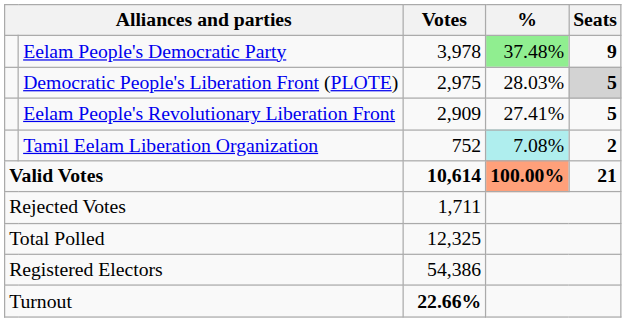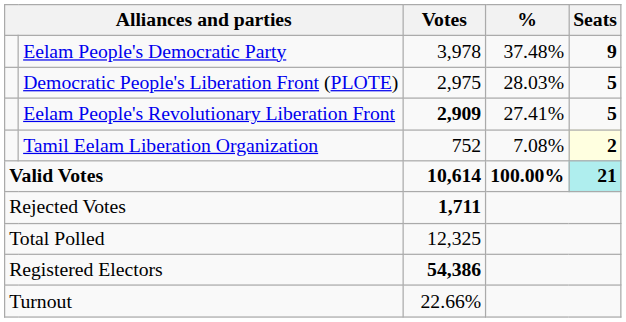(534, 51) lightgreen background -> (534, 51) no background
(612, 82) lightgrey background -> (612, 82) no background
(459, 113) normal -> (459, 113) bold
(539, 144) paleturquoise background -> (539, 144) no background
(612, 144) no background -> (612, 144) lightyellow background
(527, 176) lightsalmon background -> (527, 176) no background
(607, 176) no background -> (607, 176) paleturquoise background
(459, 207) normal -> (460, 207) bold
(454, 269) normal -> (454, 269) bold
(449, 301) bold -> (451, 301) normal
